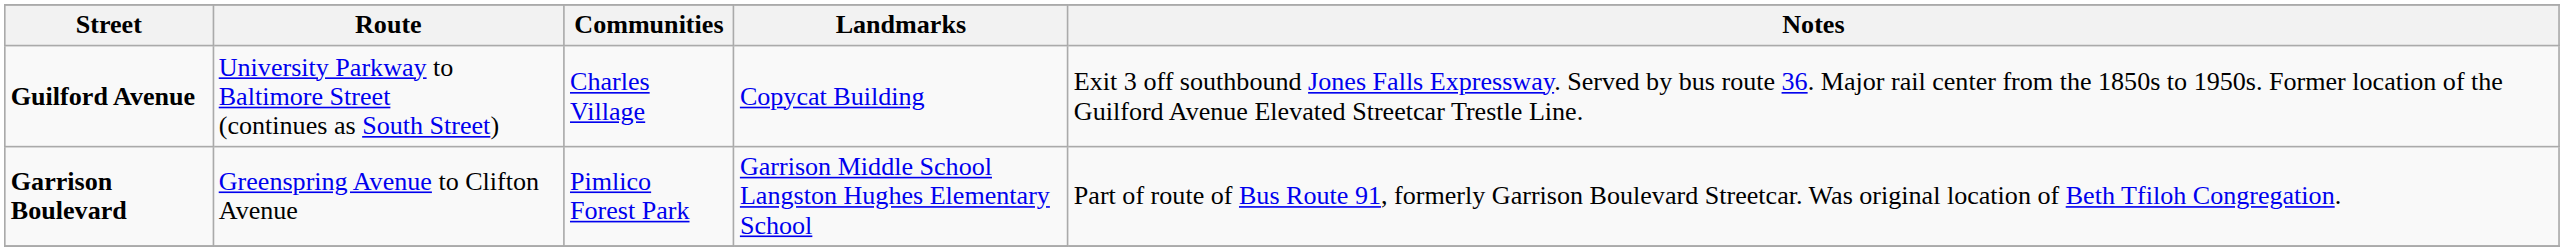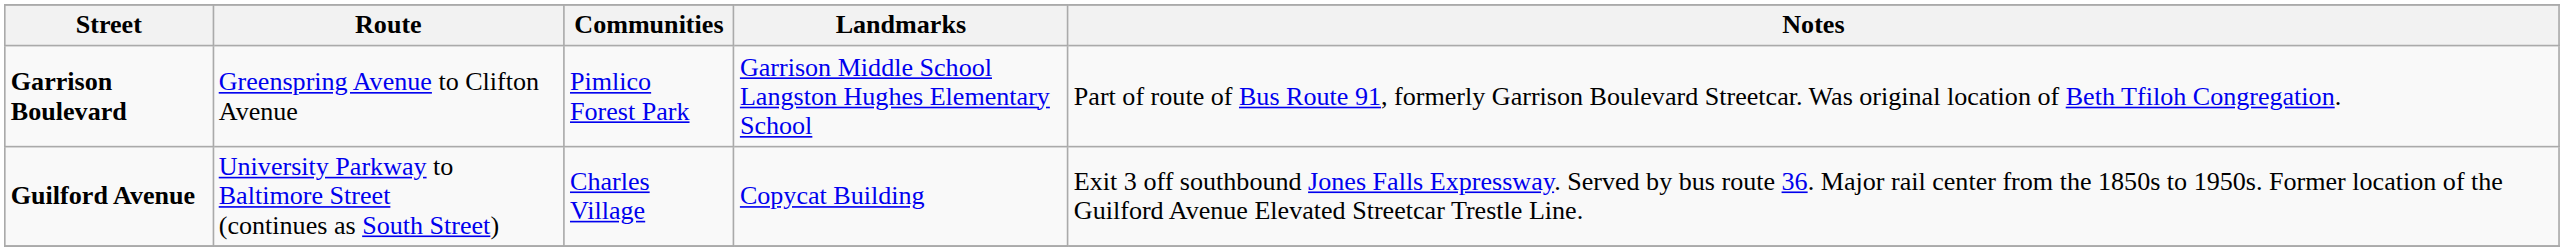rows swapped: (69, 195) <-> (103, 95)
